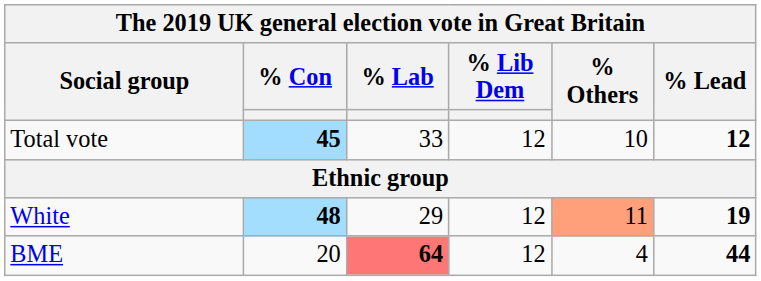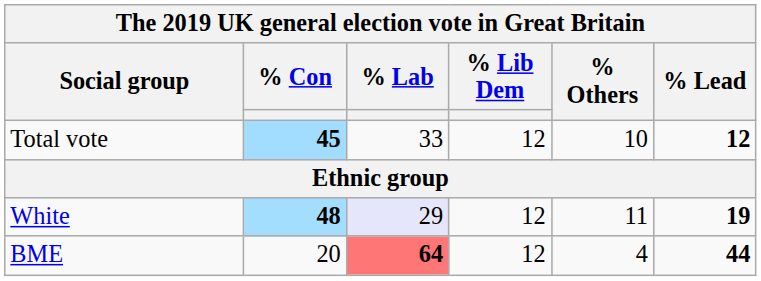(431, 216) no background -> (431, 216) lavender background
(636, 216) lightsalmon background -> (636, 216) no background
